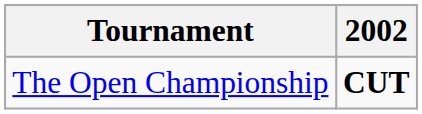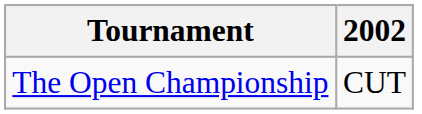(376, 82) bold -> (374, 82) normal
